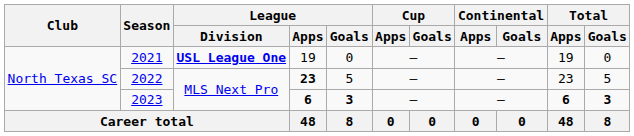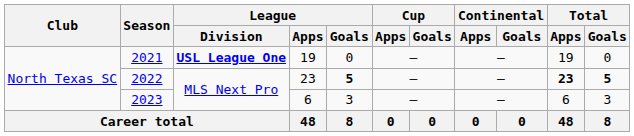(308, 79) bold -> (308, 79) normal
(349, 79) normal -> (349, 79) bold
(566, 79) normal -> (566, 79) bold
(607, 79) normal -> (607, 79) bold
(308, 100) bold -> (308, 100) normal
(349, 100) bold -> (349, 100) normal
(566, 100) bold -> (566, 100) normal
(607, 100) bold -> (607, 100) normal
